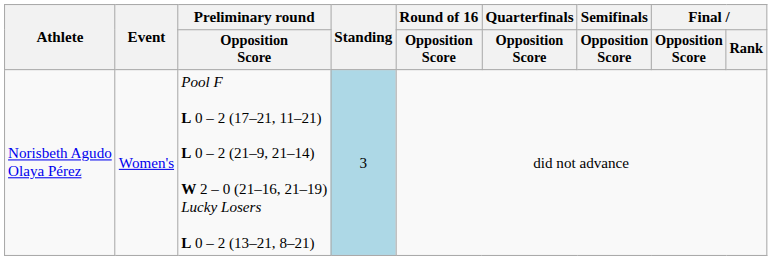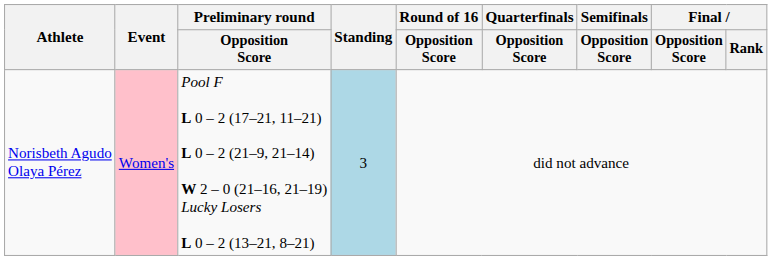(146, 163) no background -> (146, 163) pink background
